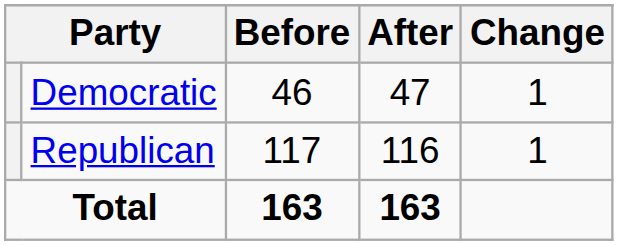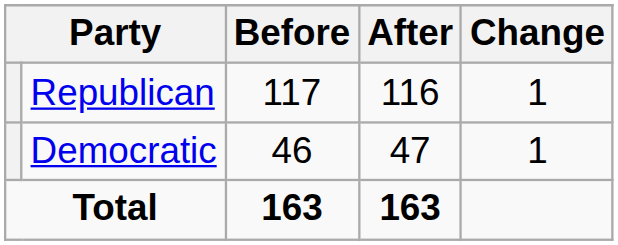rows swapped: (123, 150) <-> (124, 92)
